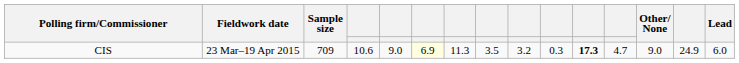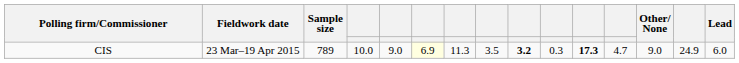(325, 50) 709 -> (325, 50) 789
(363, 50) 10.6 -> (363, 50) 10.0
(524, 50) normal -> (524, 50) bold
